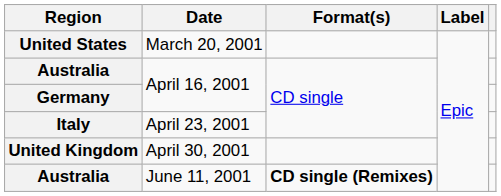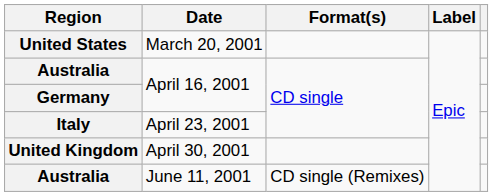(352, 177) bold -> (347, 177) normal
